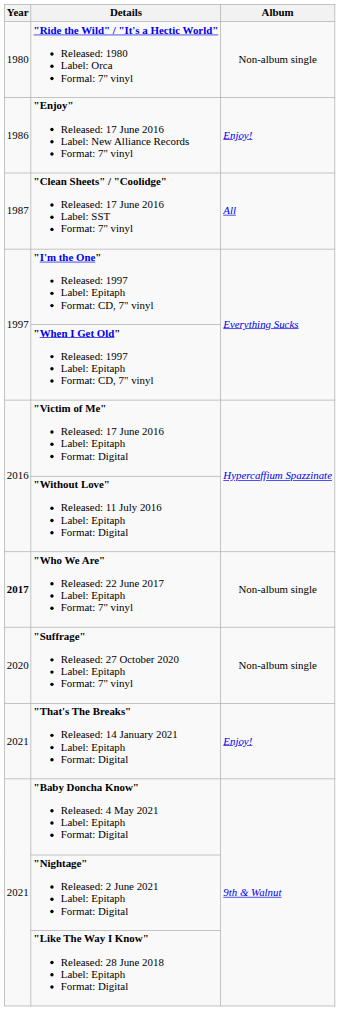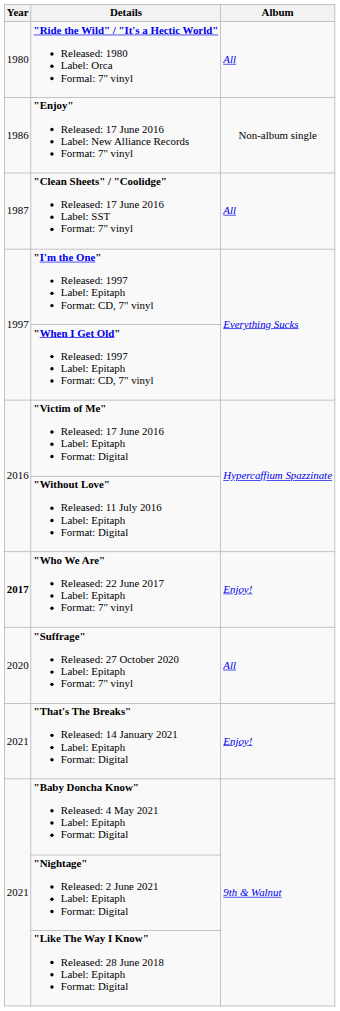(278, 59) Non-album single -> (230, 59) All
(238, 135) Enjoy! -> (278, 135) Non-album single
(278, 589) Non-album single -> (238, 589) Enjoy!
(278, 665) Non-album single -> (230, 665) All
